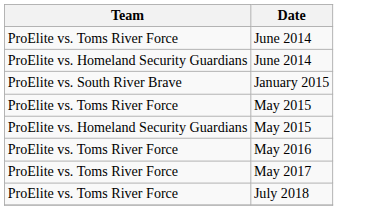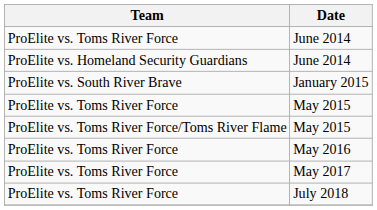(128, 127) ProElite vs. Homeland Security Guardians -> (147, 127) ProElite vs. Toms River Force/Toms River Flame
